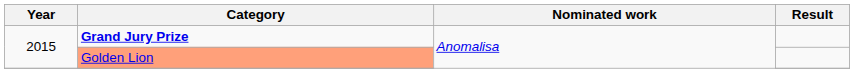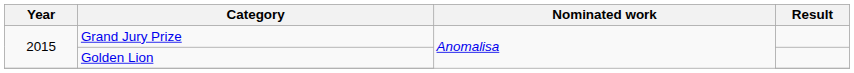(135, 36) bold -> (131, 36) normal
(117, 57) lightsalmon background -> (117, 57) no background
